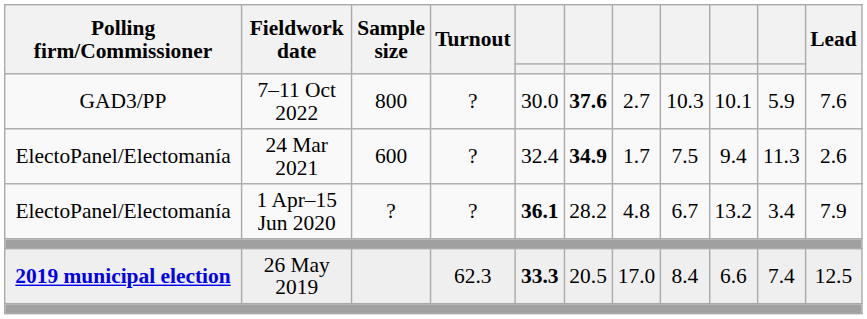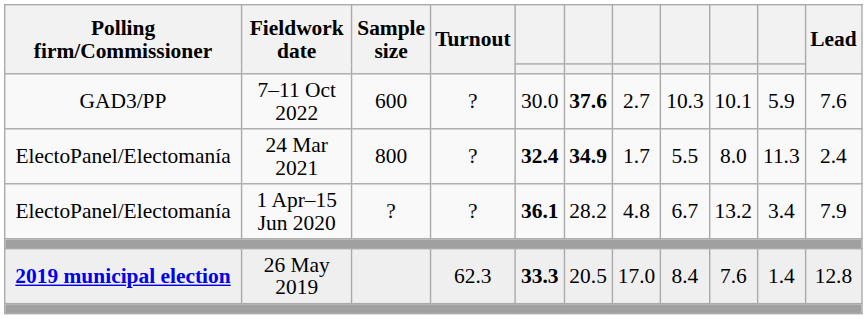(391, 101) 800 -> (391, 101) 600
(391, 156) 600 -> (391, 156) 800
(540, 156) normal -> (540, 156) bold
(685, 156) 7.5 -> (685, 156) 5.5
(733, 156) 9.4 -> (733, 156) 8.0
(833, 156) 2.6 -> (833, 156) 2.4
(733, 276) 6.6 -> (733, 276) 7.6
(781, 276) 7.4 -> (781, 276) 1.4
(833, 276) 12.5 -> (833, 276) 12.8
